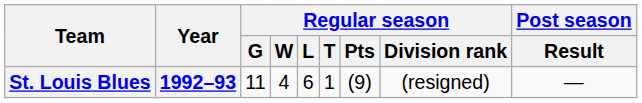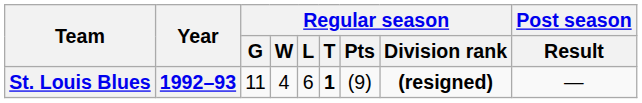(329, 82) normal -> (329, 82) bold
(446, 82) normal -> (446, 82) bold
